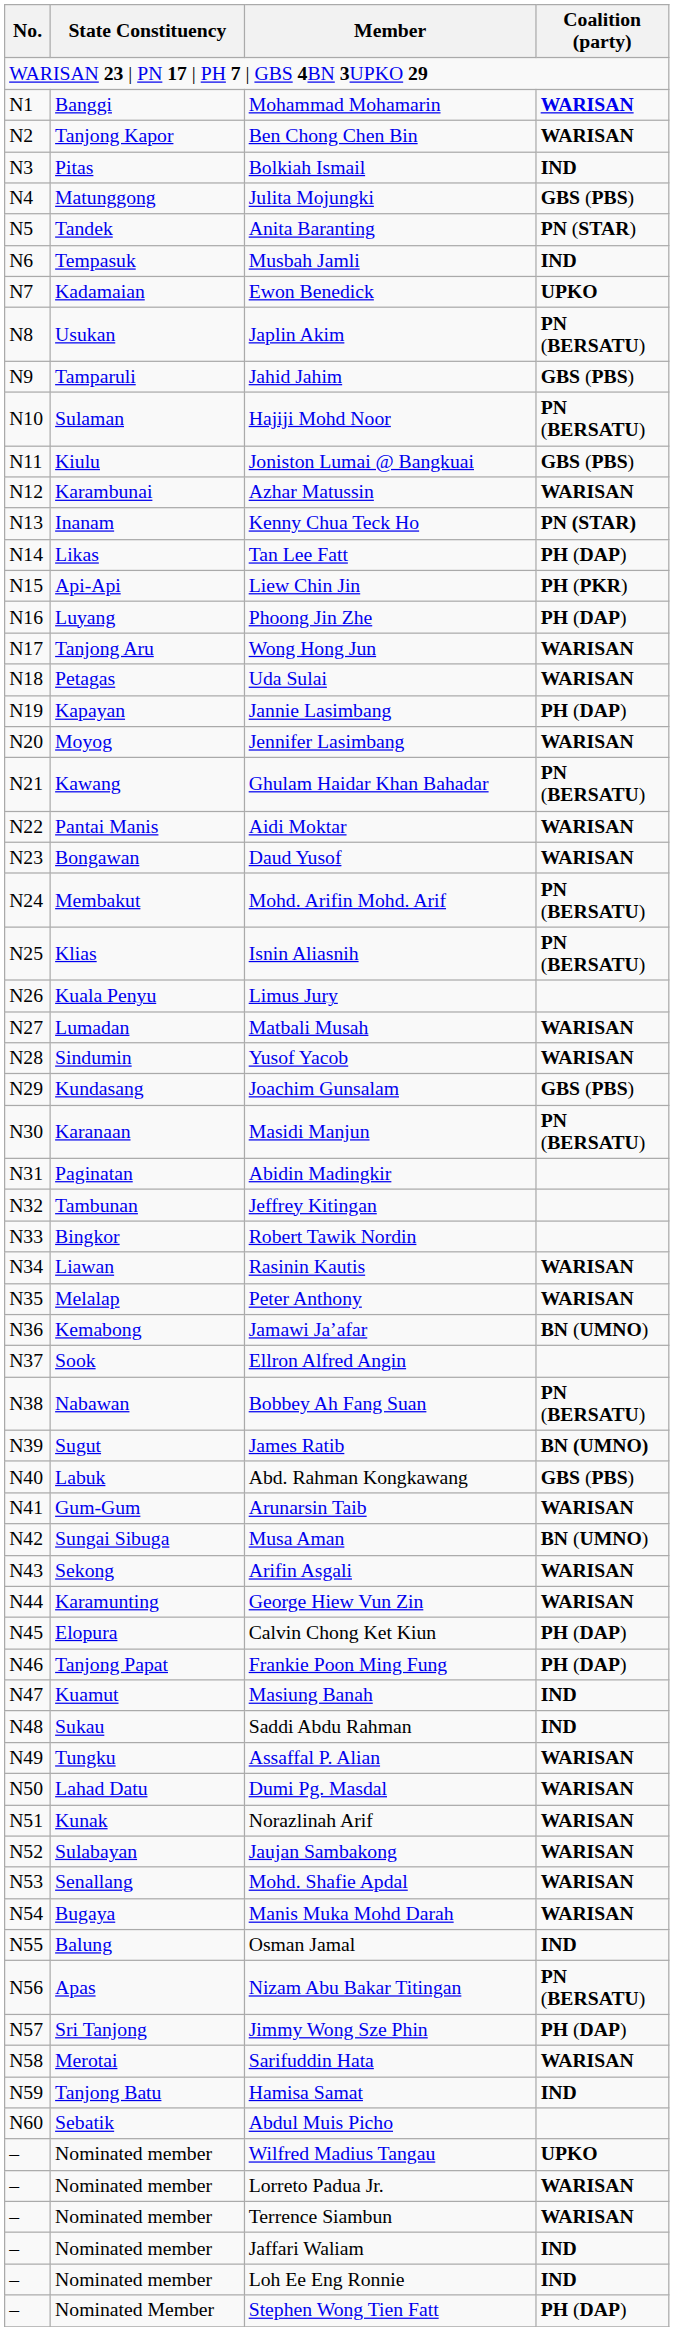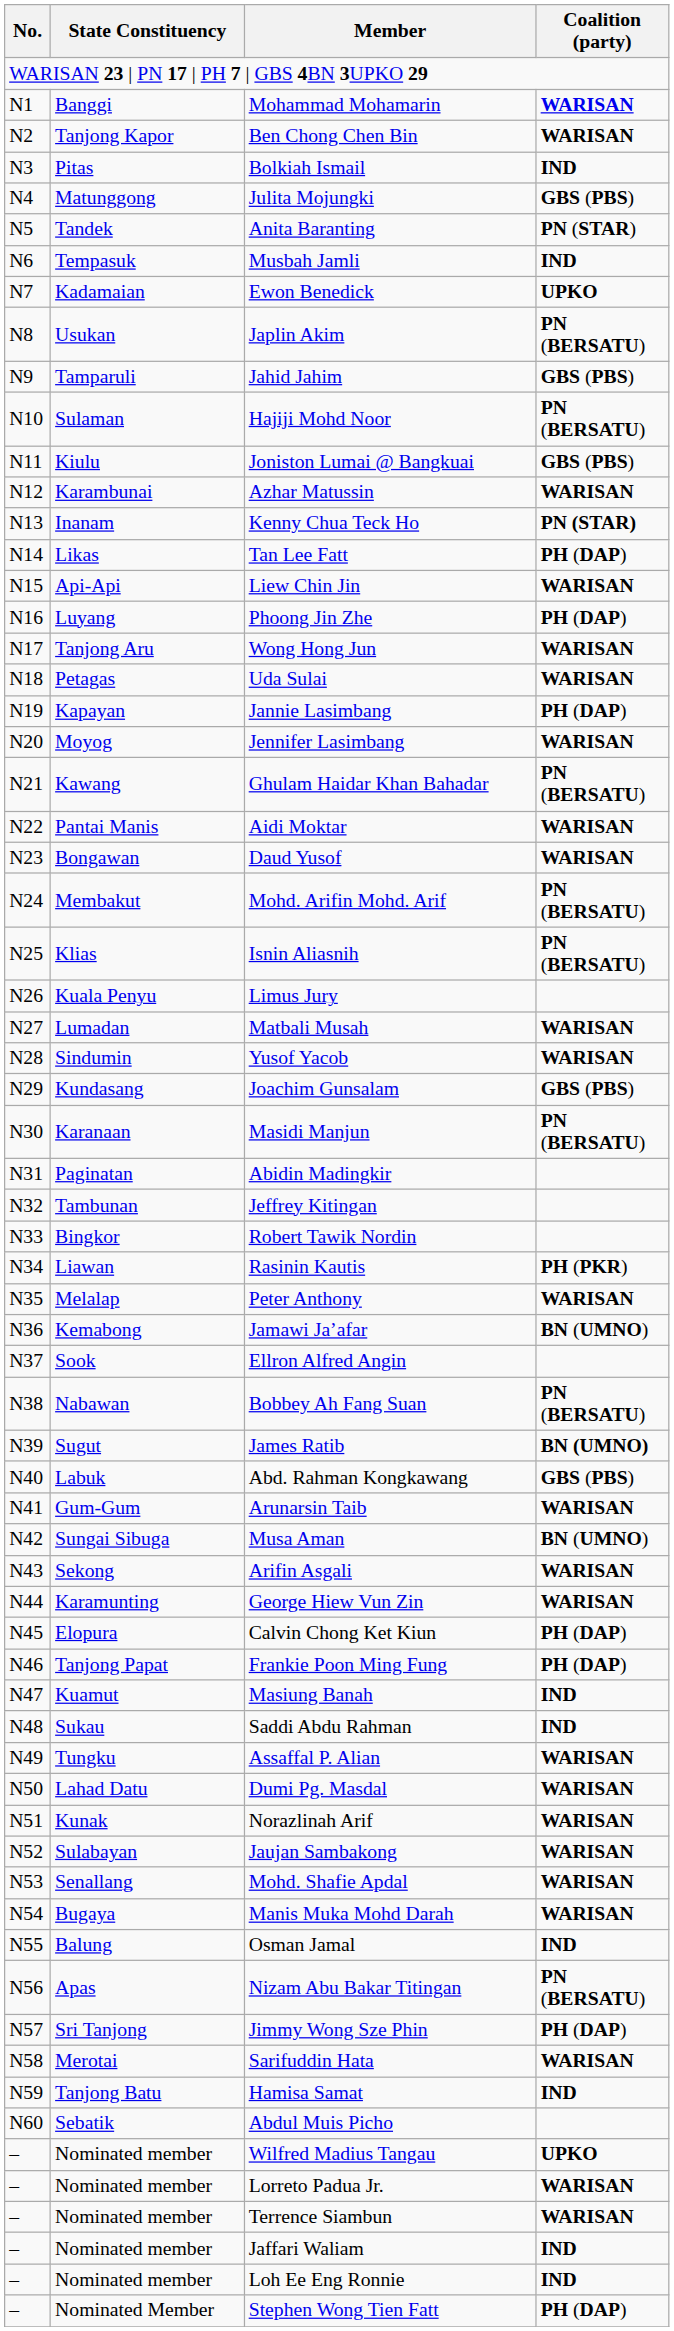(584, 585) PH (PKR) -> (587, 585) WARISAN
(587, 1267) WARISAN -> (584, 1267) PH (PKR)
